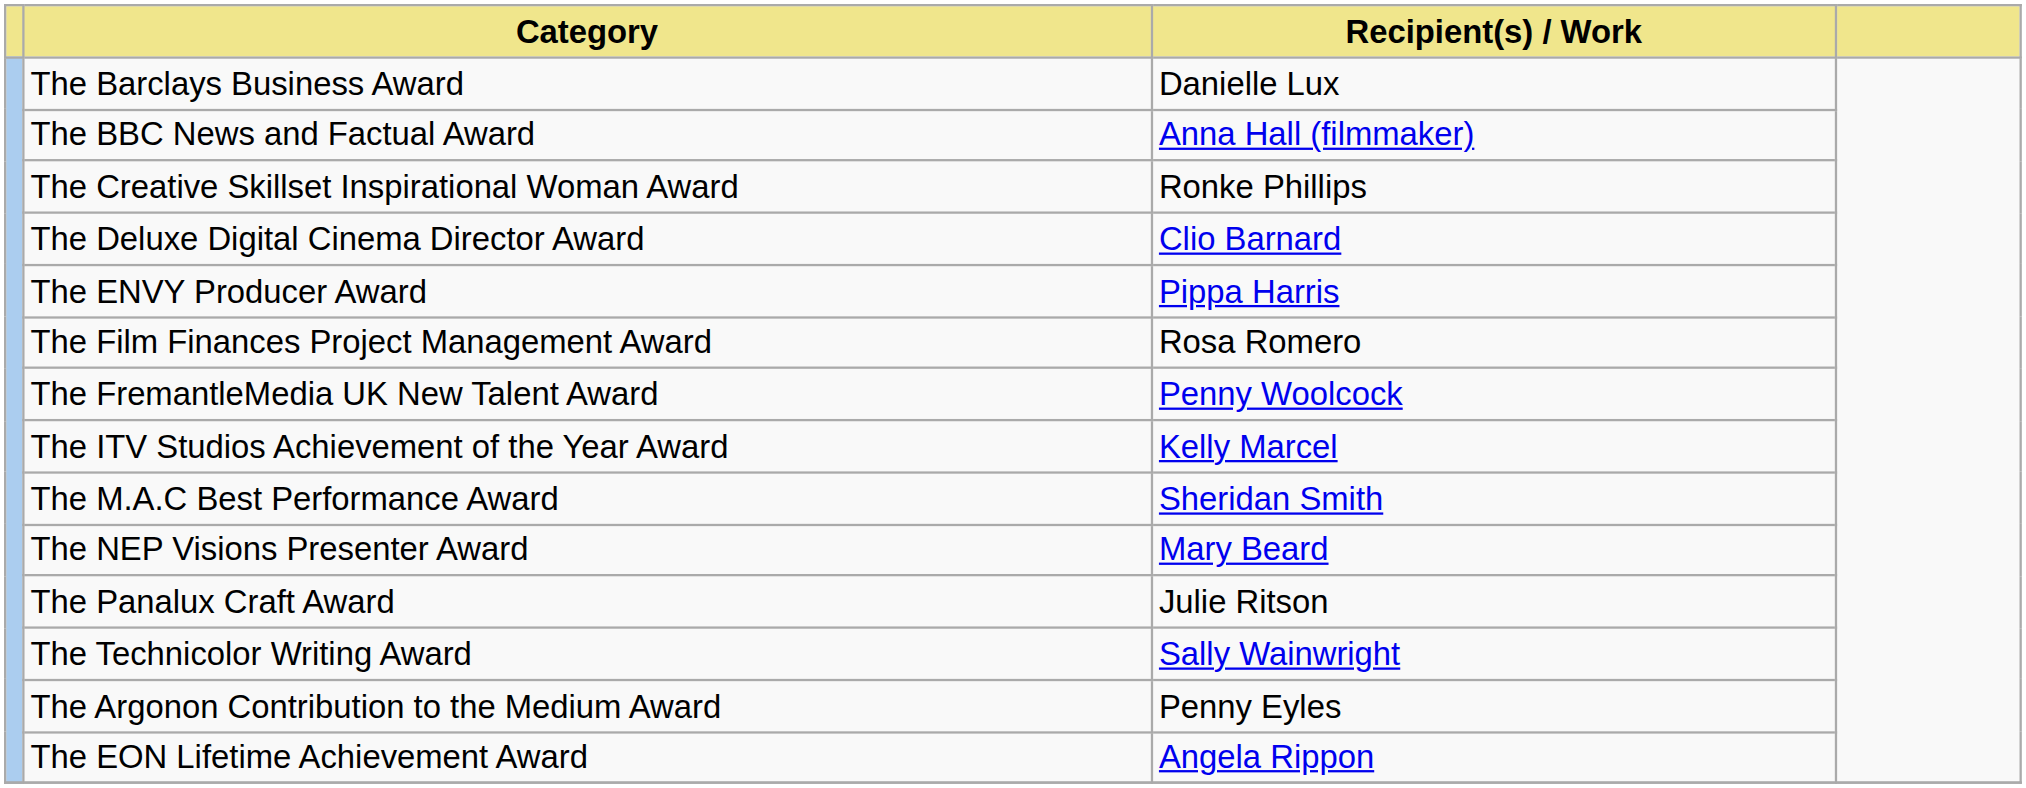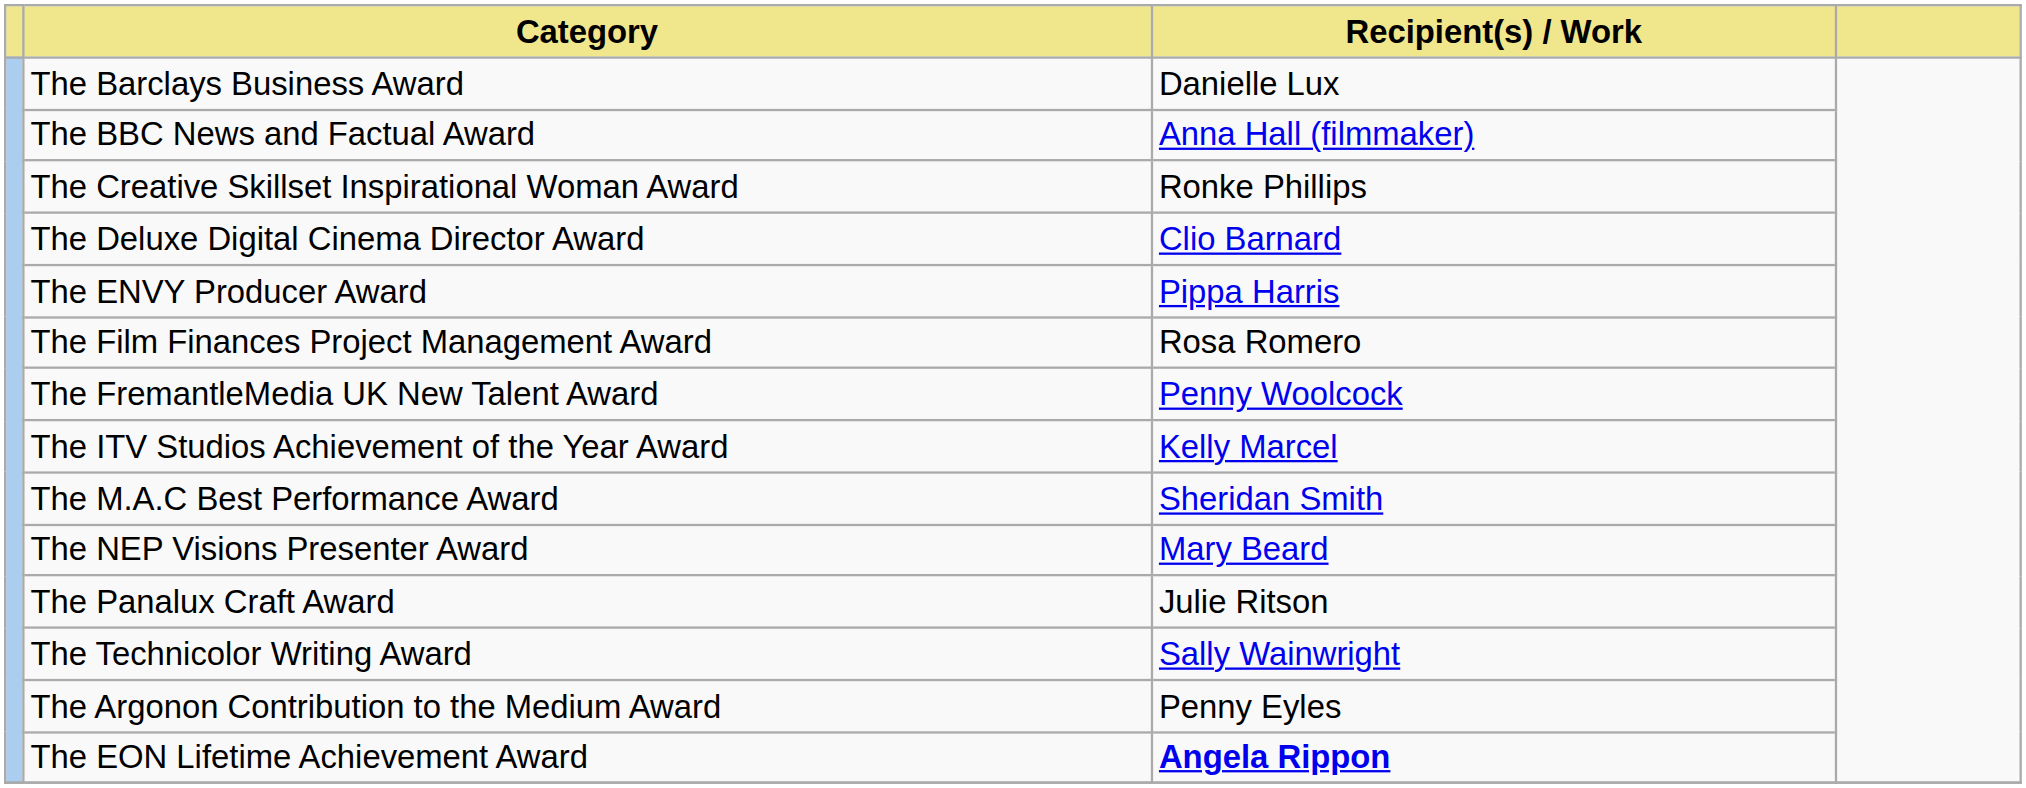(1267, 758) normal -> (1275, 758) bold
